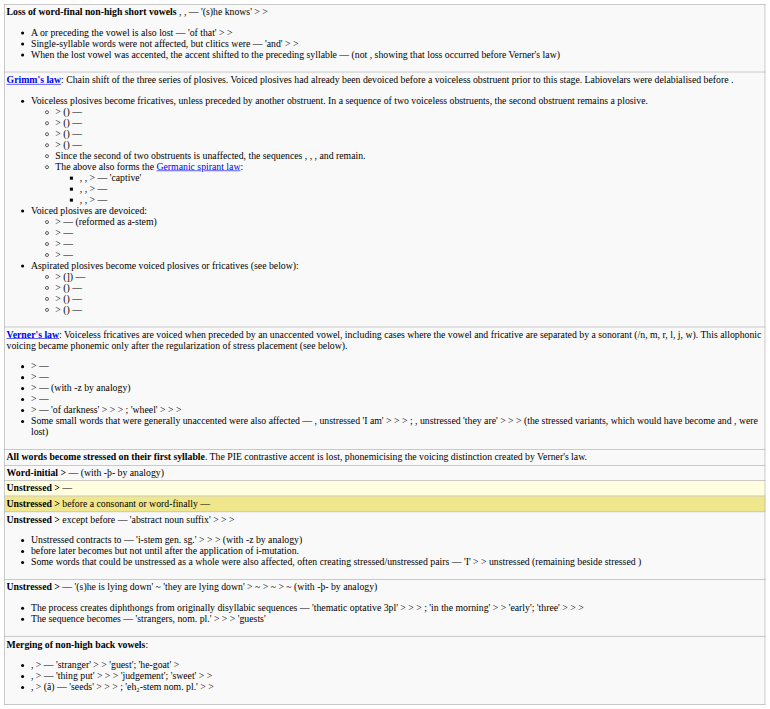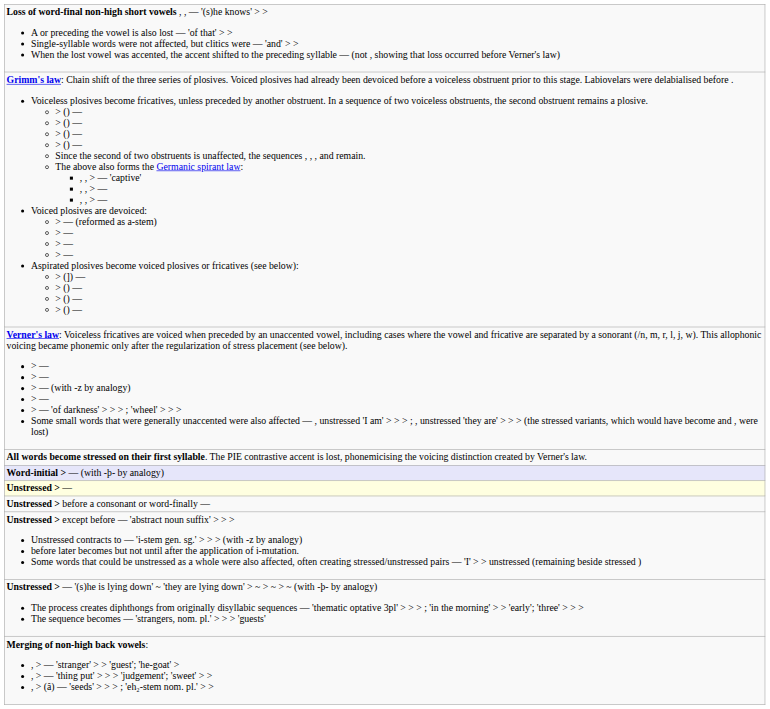(85, 473) no background -> (85, 473) lavender background
(108, 504) khaki background -> (108, 504) no background
